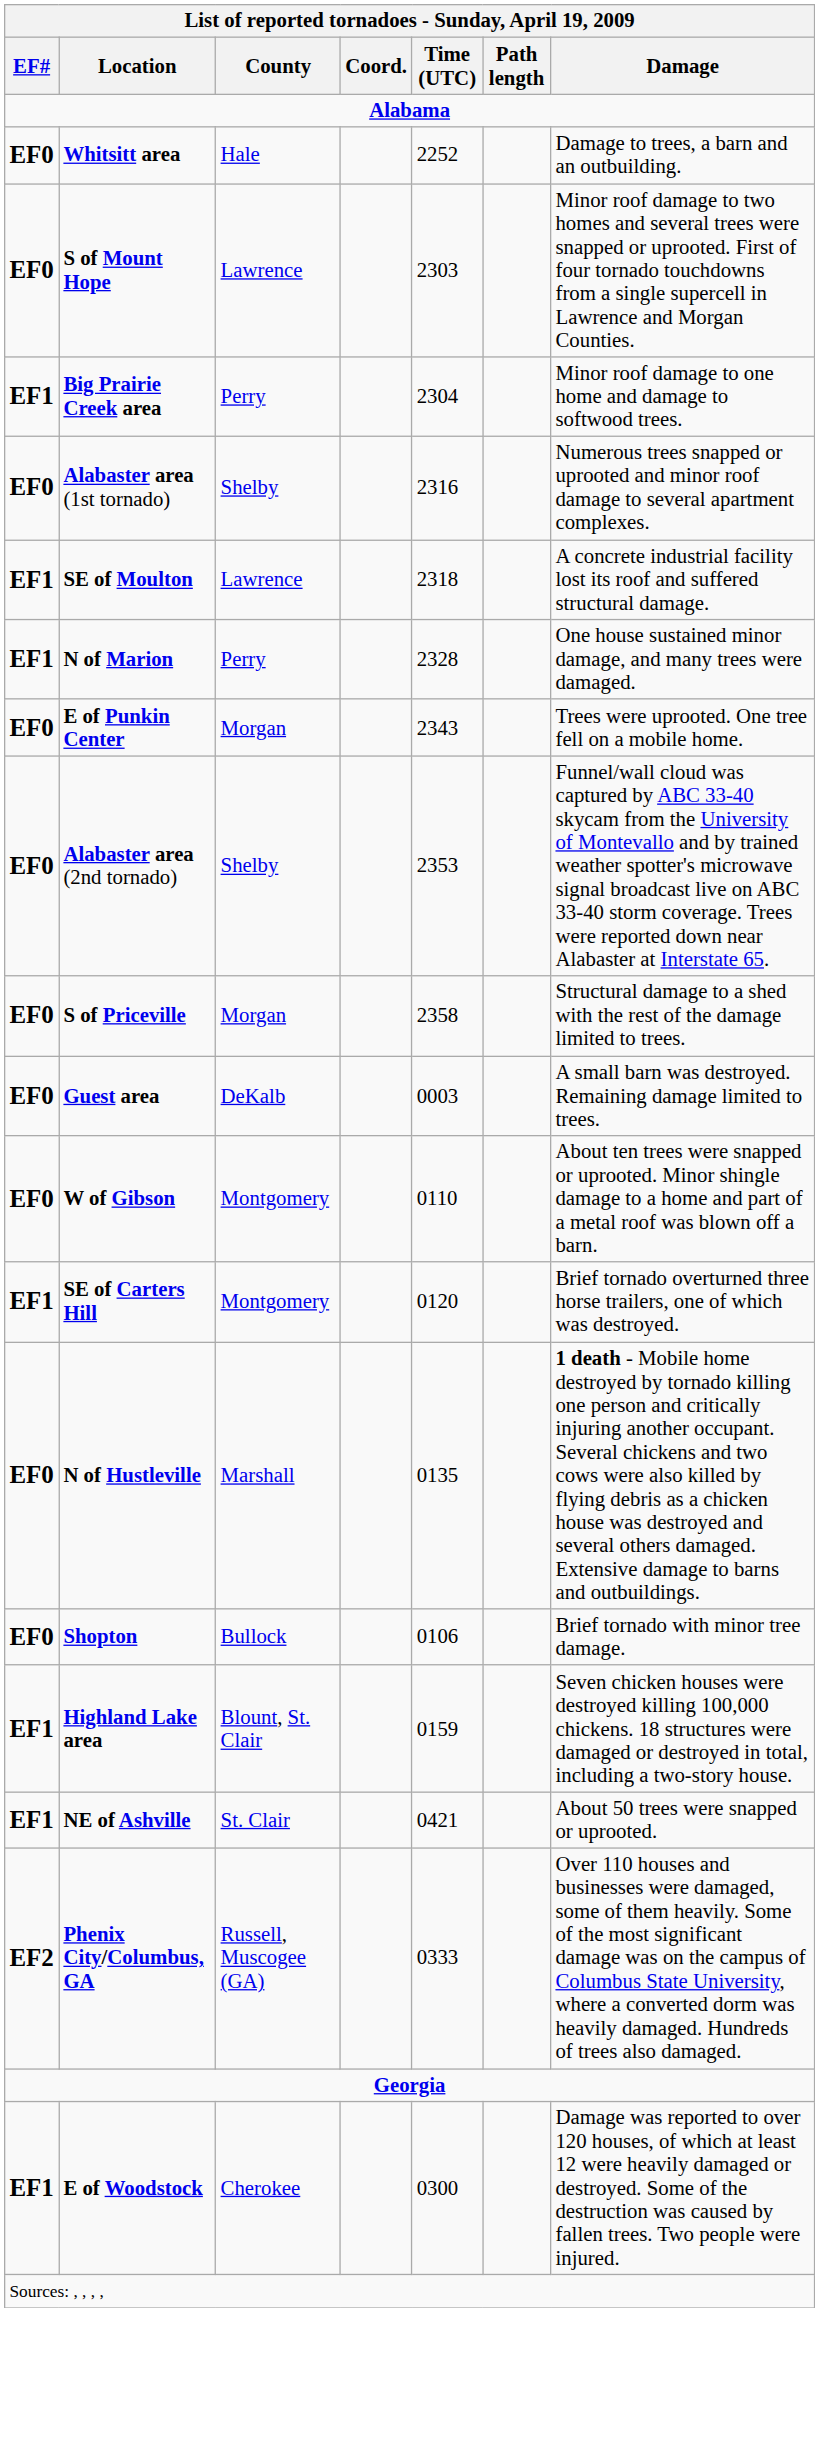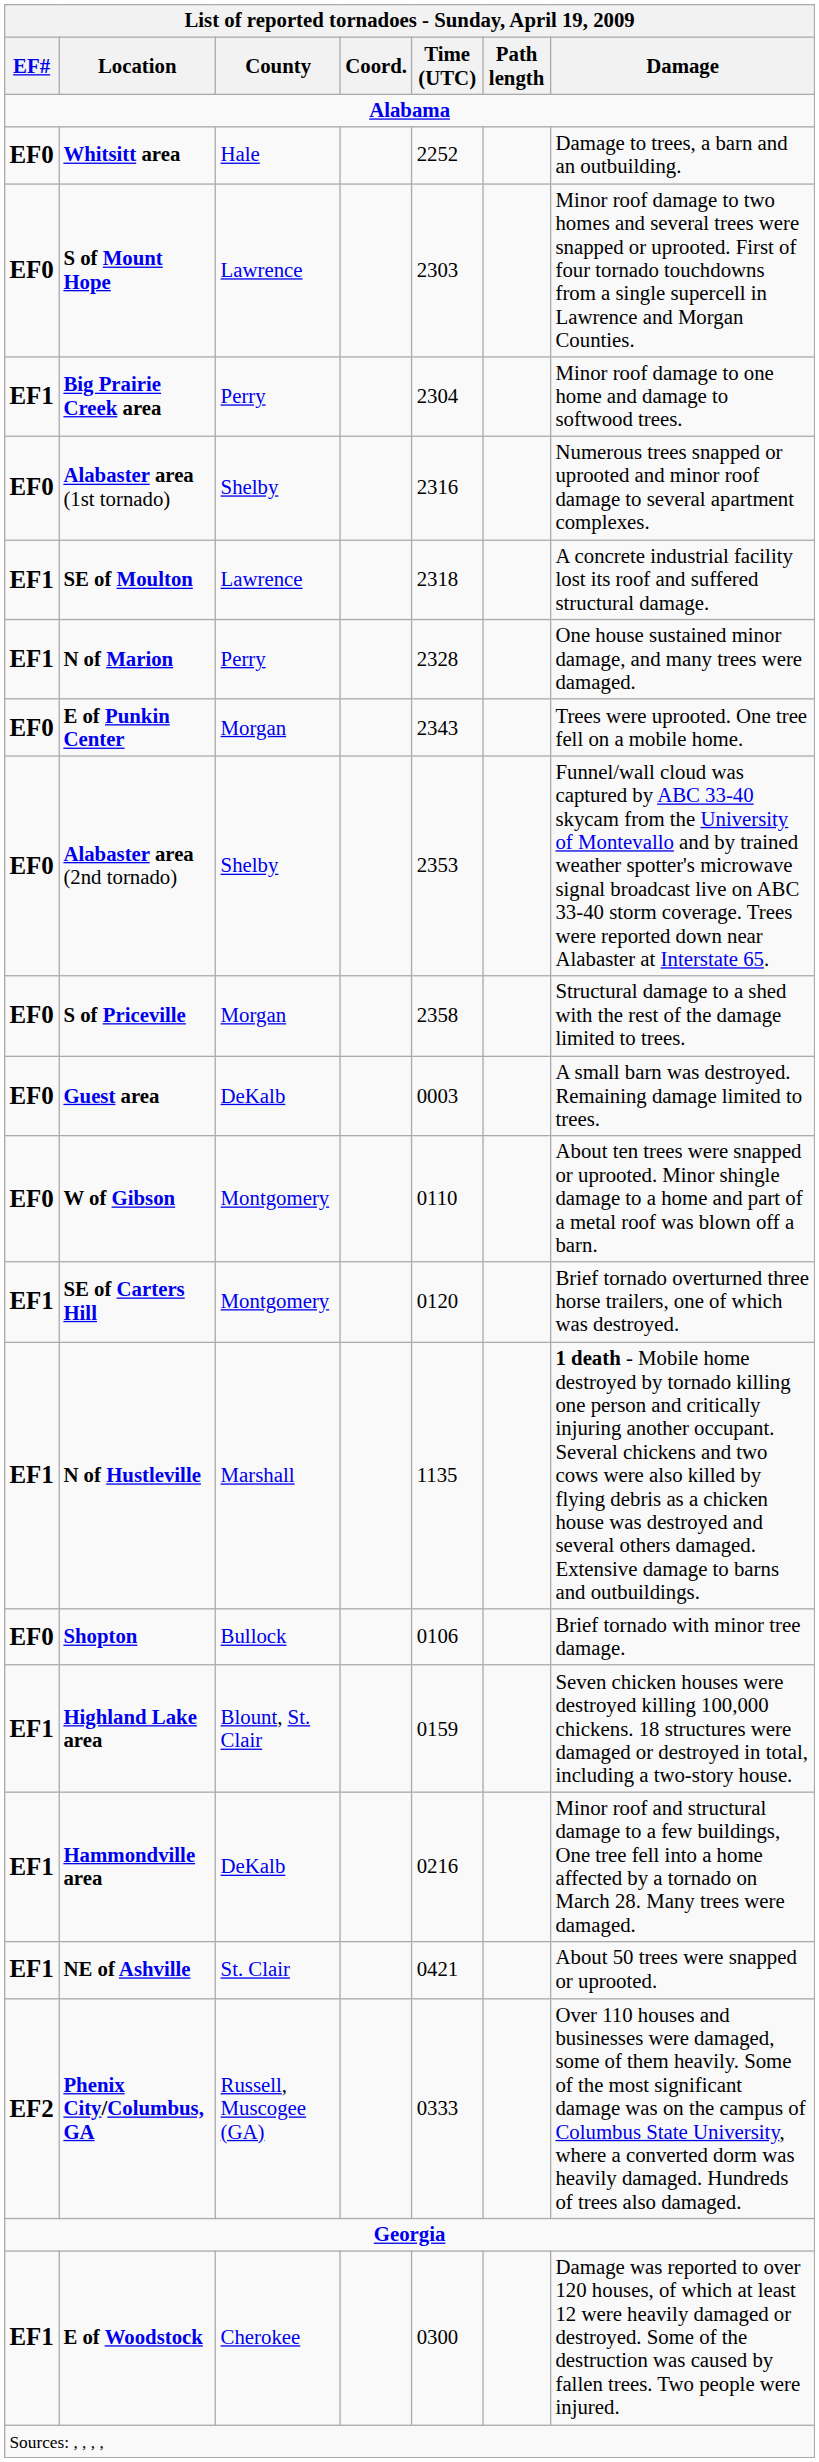(32, 1475) EF0 -> (32, 1475) EF1
(437, 1475) 0135 -> (437, 1475) 1135
+ row: (129, 1866)
